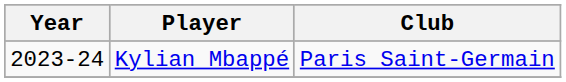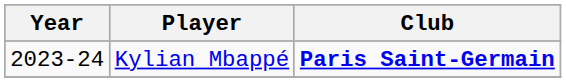(427, 60) normal -> (427, 60) bold
